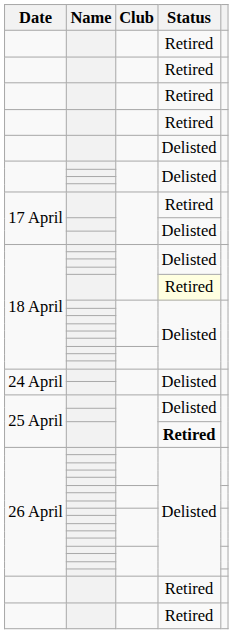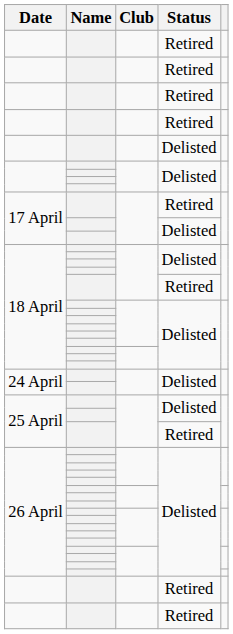(189, 287) lightyellow background -> (189, 287) no background
(189, 434) bold -> (189, 434) normal
